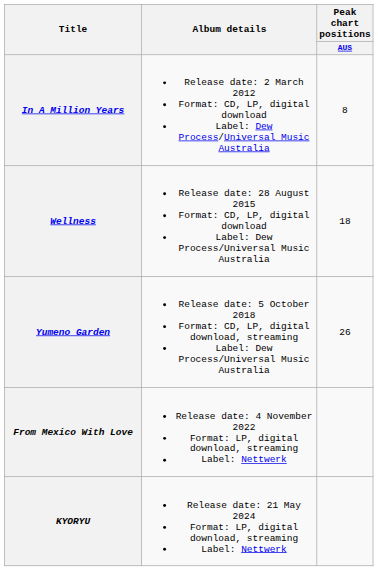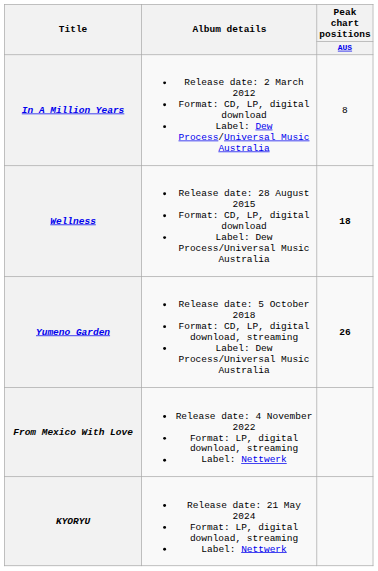(345, 221) normal -> (345, 221) bold
(345, 332) normal -> (345, 332) bold
